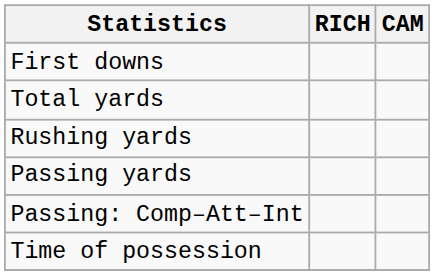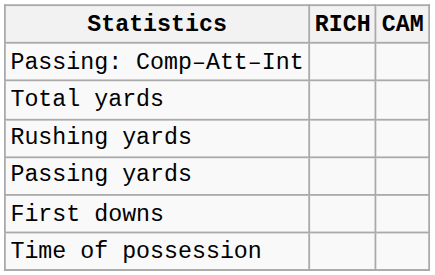rows swapped: (87, 62) <-> (157, 214)
